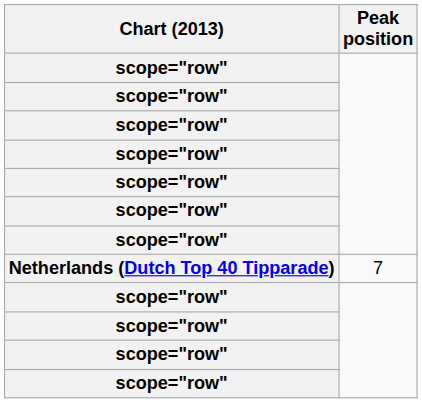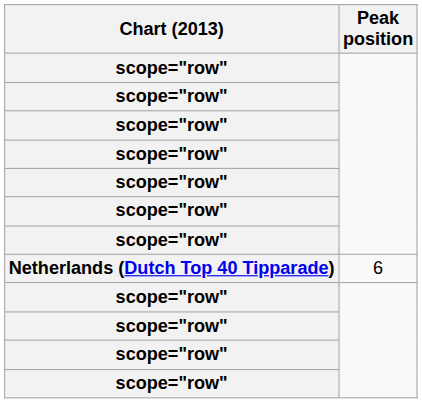(378, 268) 7 -> (378, 268) 6
